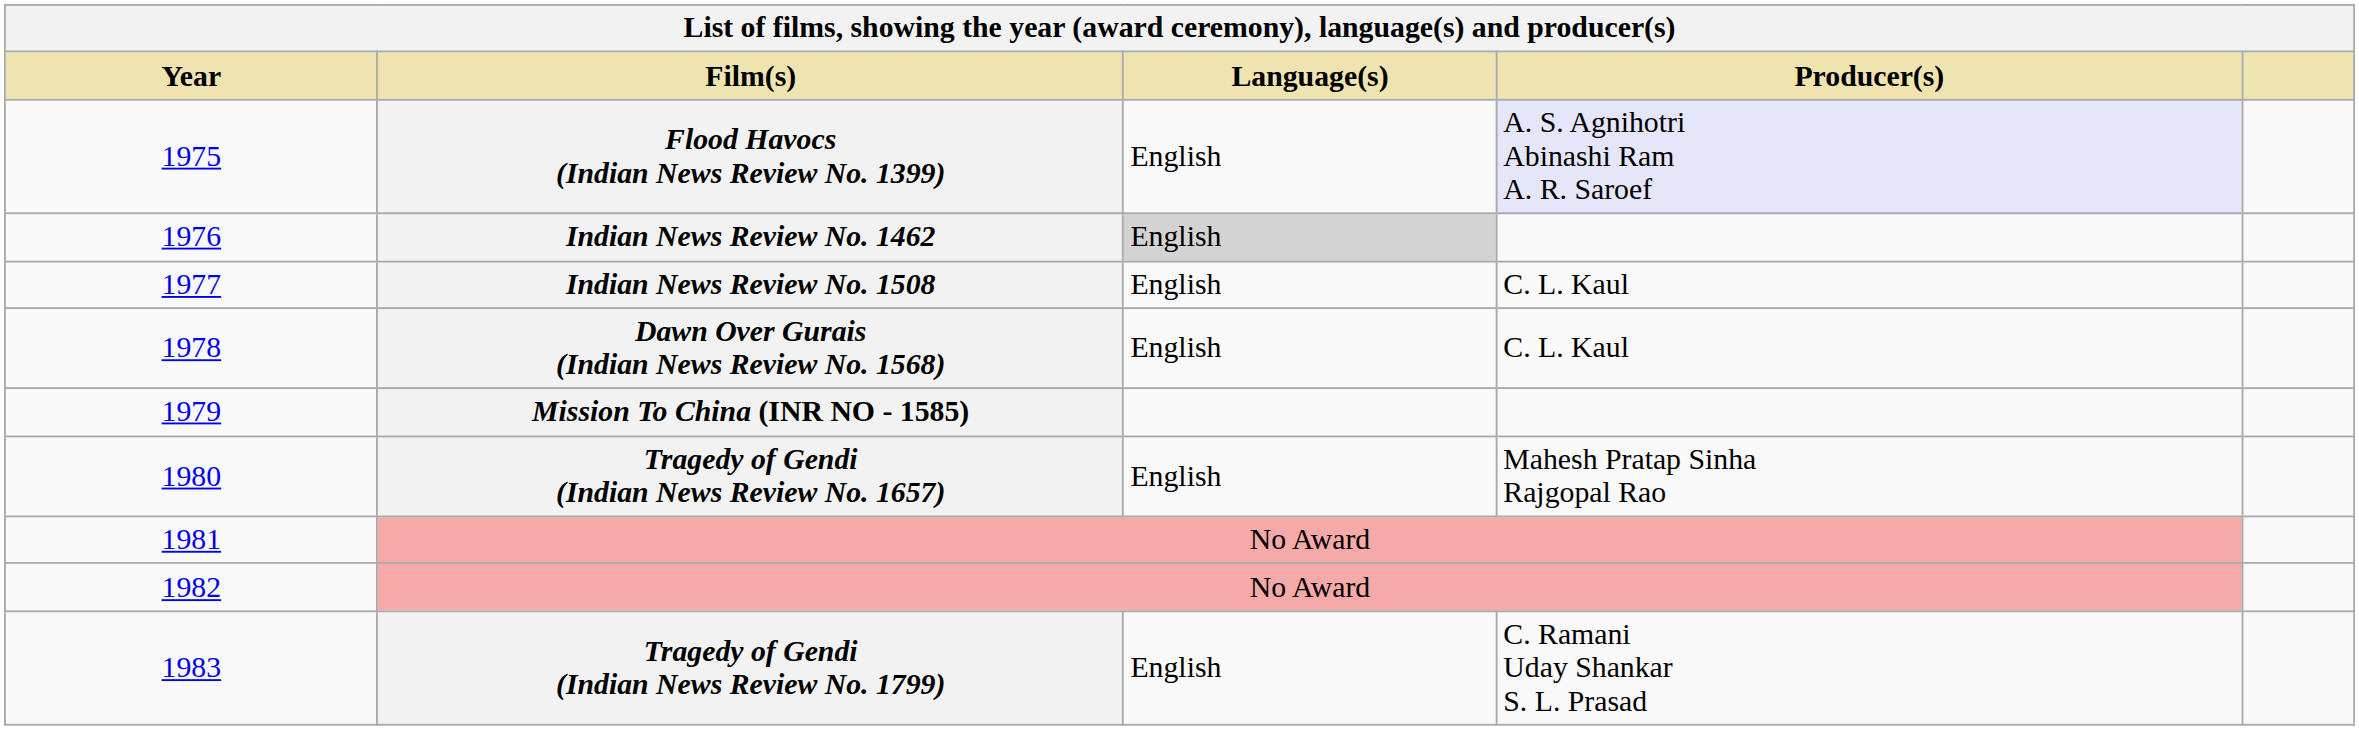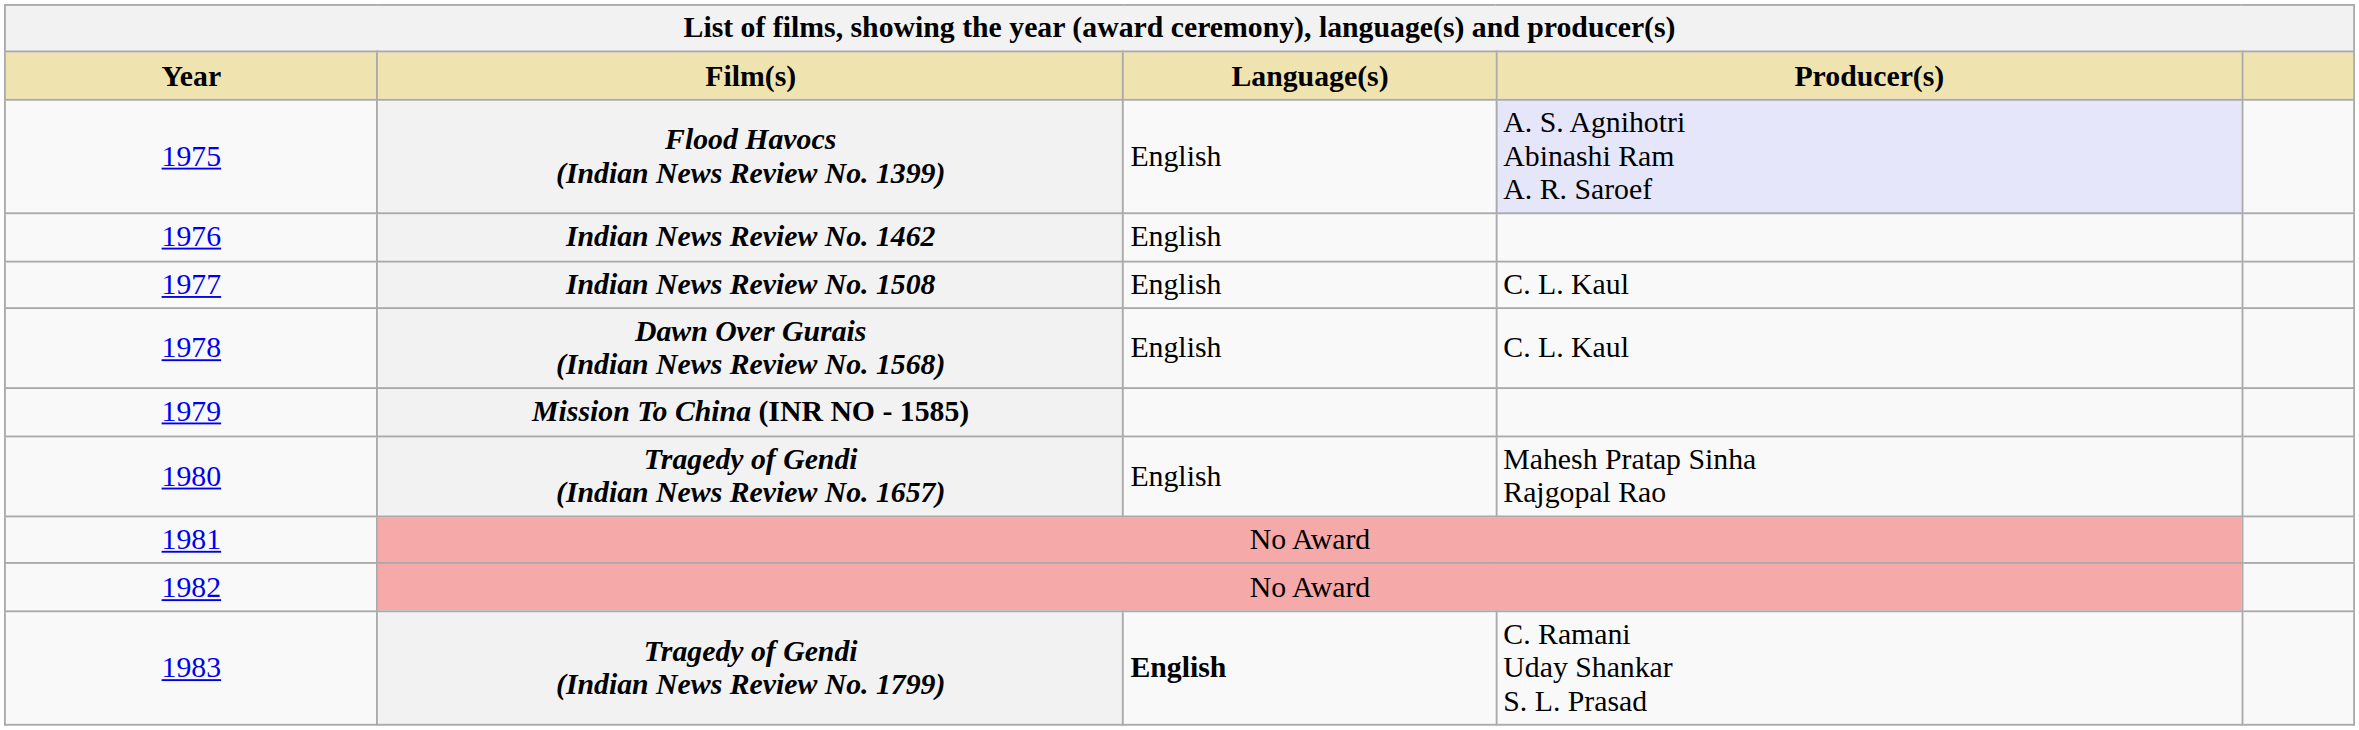(1176, 236) lightgrey background -> (1176, 236) no background
(1176, 667) normal -> (1178, 667) bold
